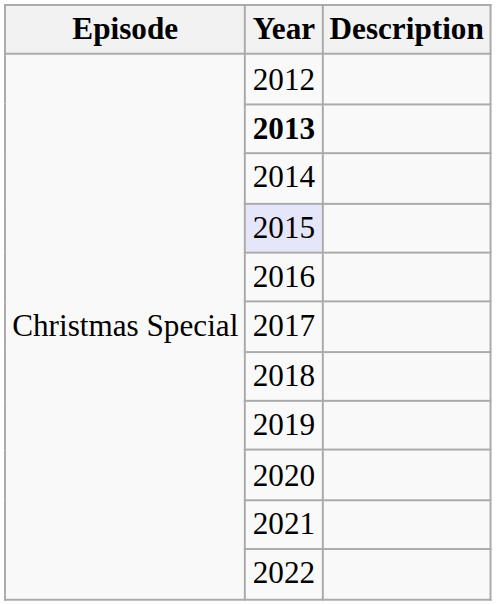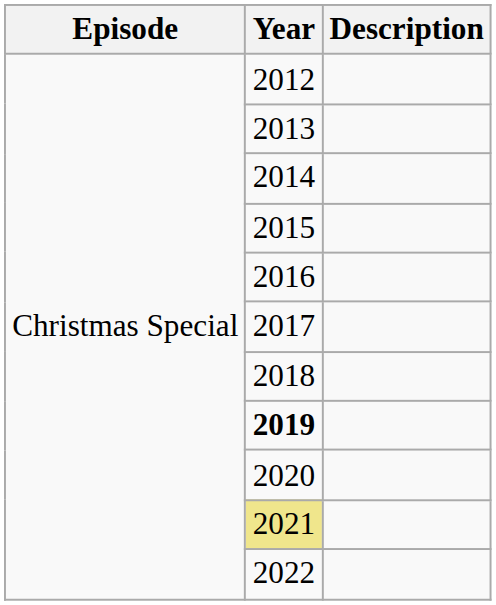(284, 128) bold -> (284, 128) normal
(284, 227) lavender background -> (284, 227) no background
(284, 425) normal -> (284, 425) bold
(284, 524) no background -> (284, 524) khaki background
